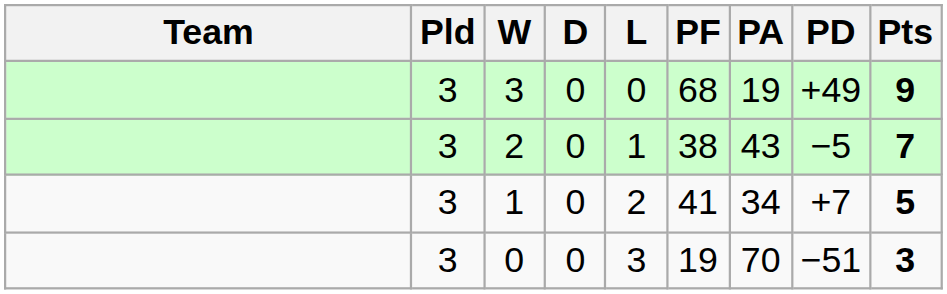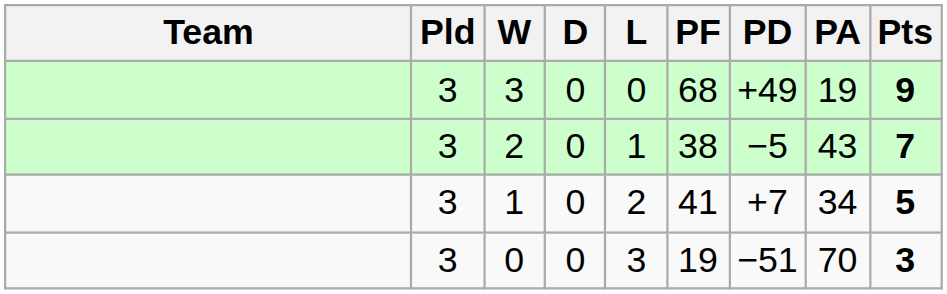columns swapped: (761, 32) <-> (831, 32)
